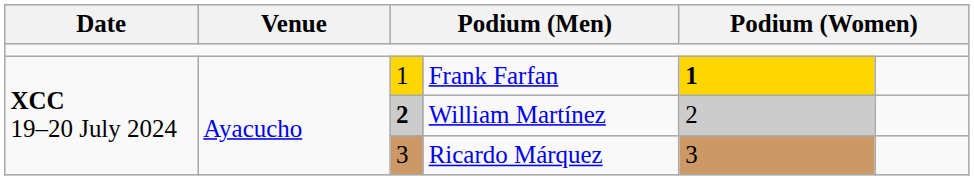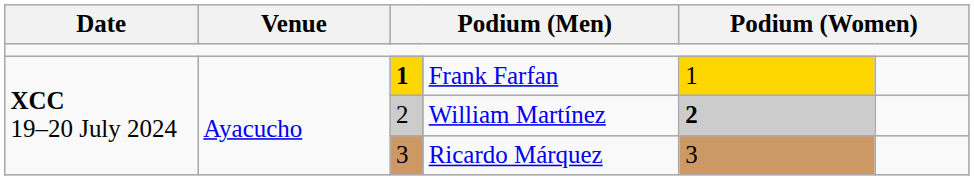(402, 75) normal -> (402, 75) bold
(691, 75) bold -> (691, 75) normal
(402, 114) bold -> (402, 114) normal
(691, 114) normal -> (691, 114) bold
